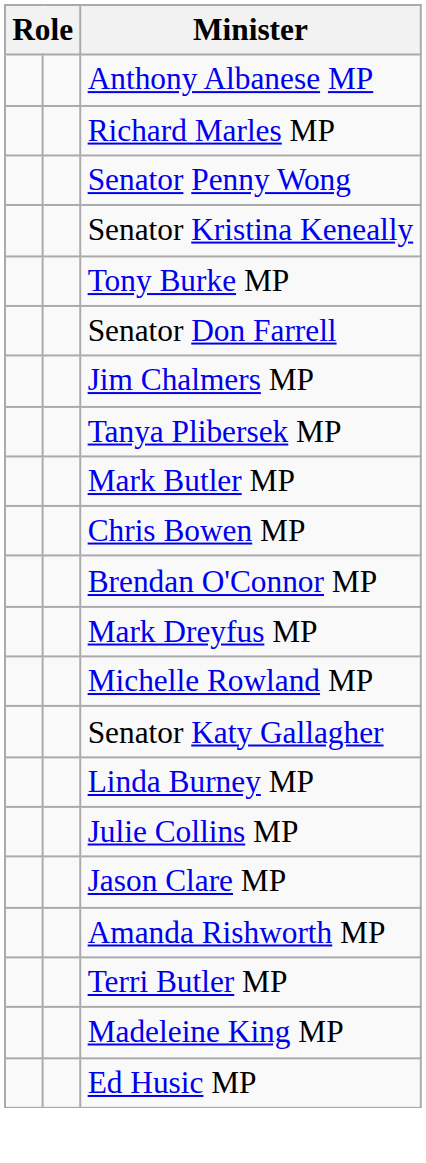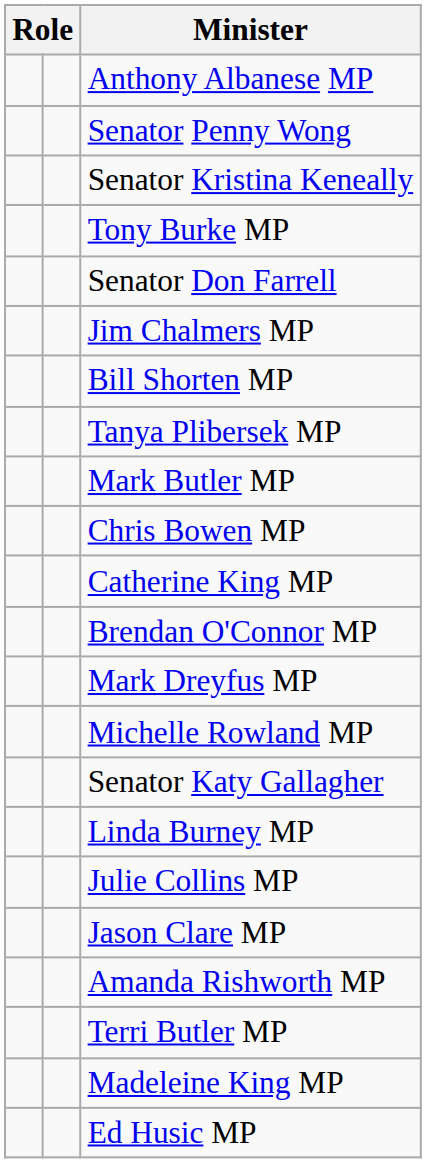- row: (211, 129)
+ row: (190, 380)
+ row: (210, 580)
